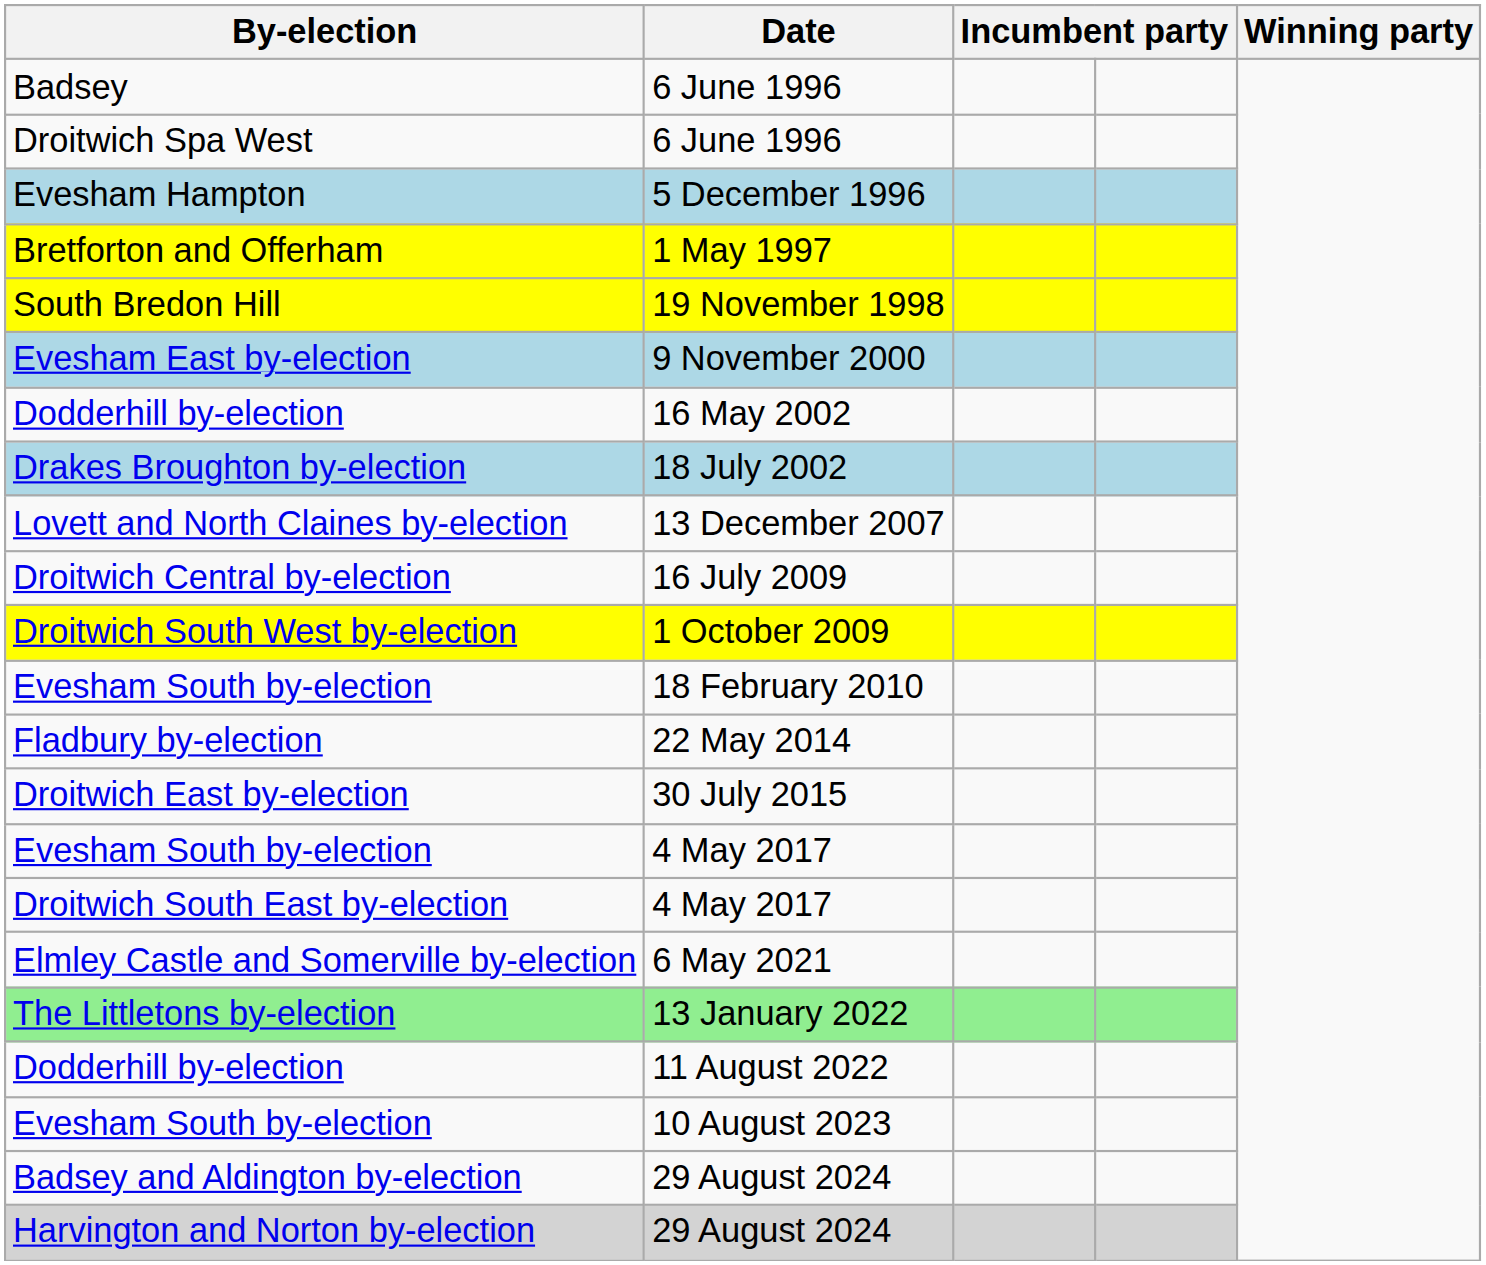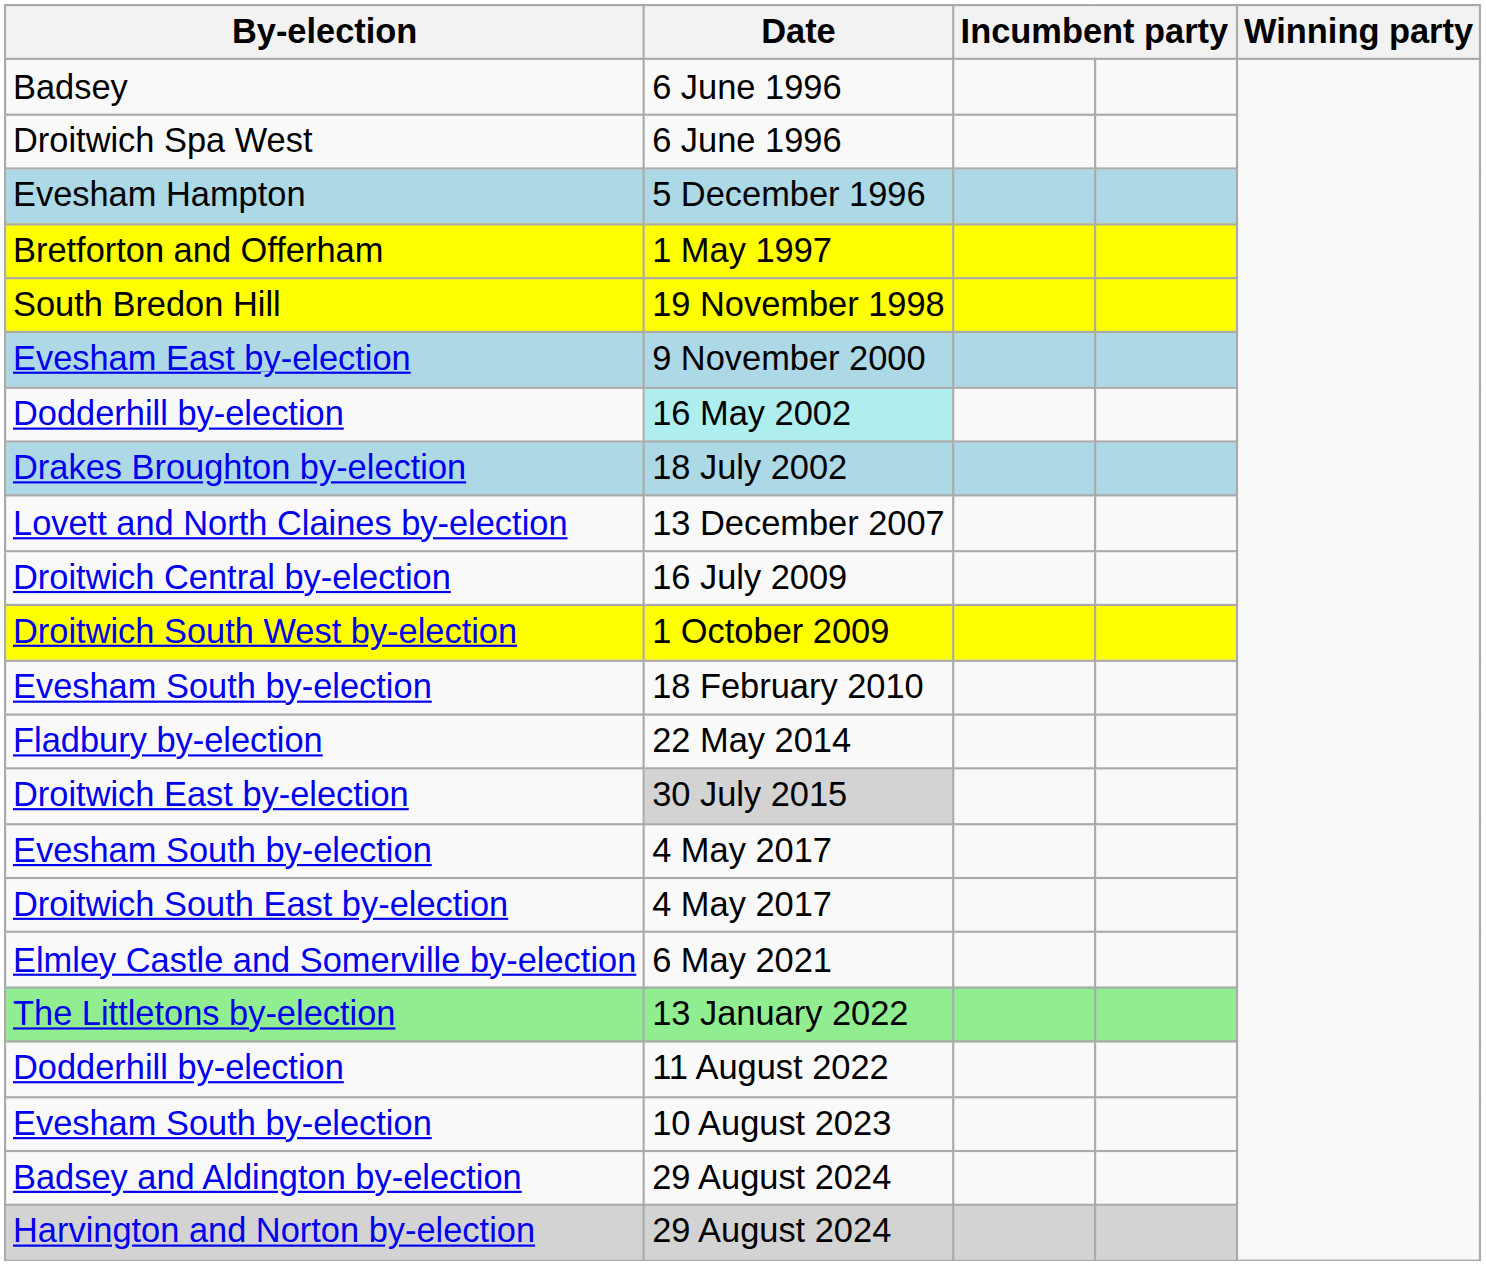(752, 413) no background -> (752, 413) paleturquoise background
(750, 795) no background -> (750, 795) lightgrey background
